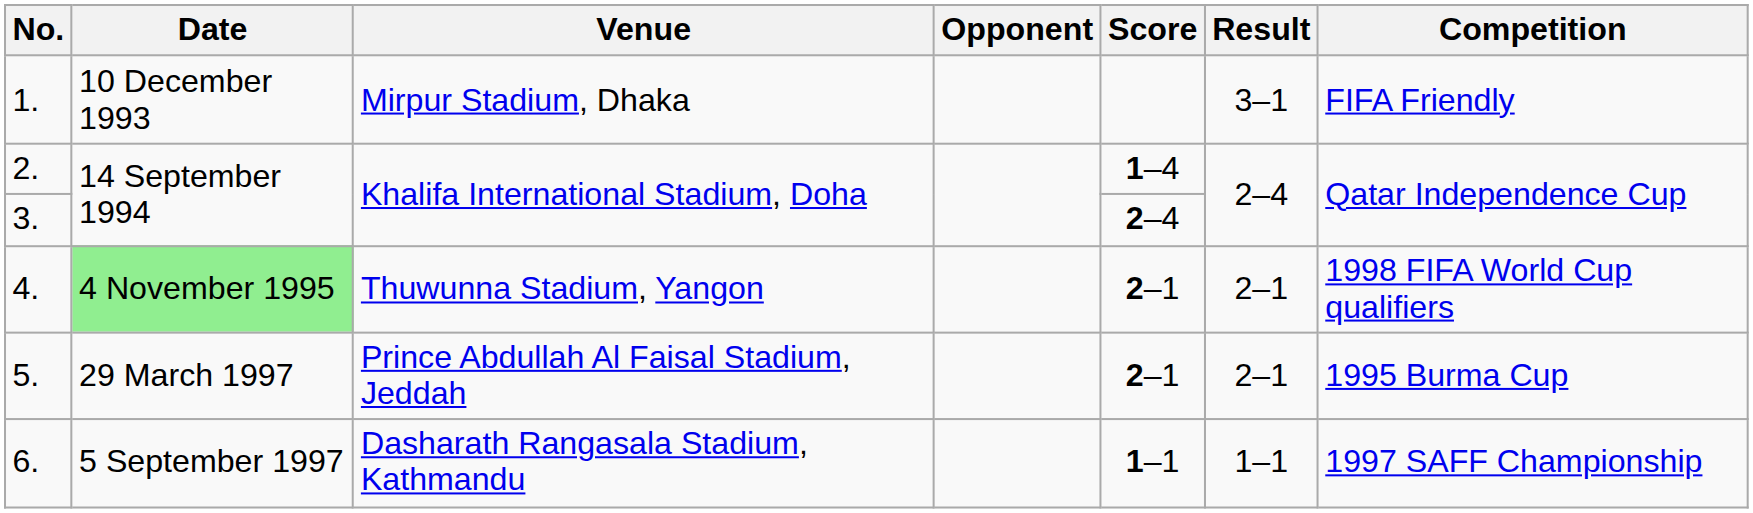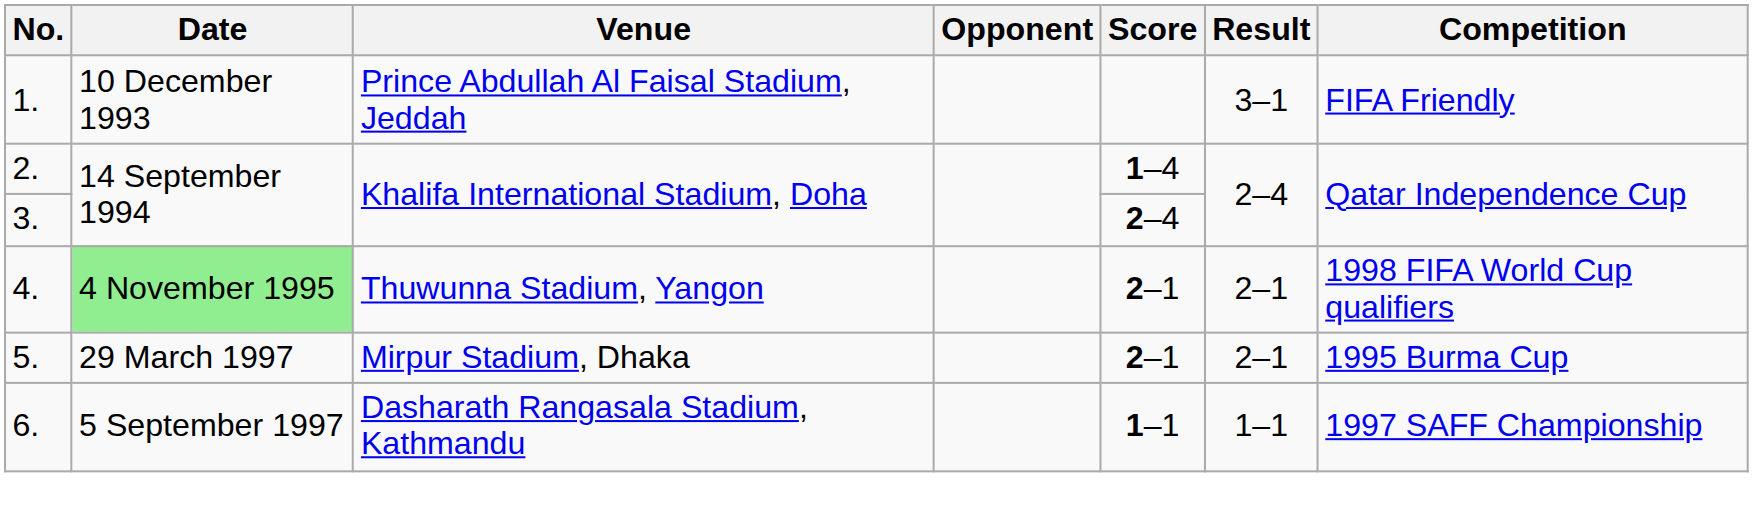(525, 99) Mirpur Stadium, Dhaka -> (606, 99) Prince Abdullah Al Faisal Stadium, Jeddah
(606, 375) Prince Abdullah Al Faisal Stadium, Jeddah -> (525, 357) Mirpur Stadium, Dhaka
